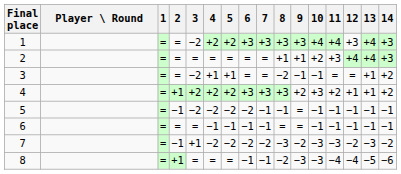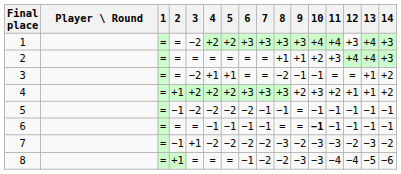(317, 127) normal -> (317, 127) bold
(265, 160) −1 -> (265, 160) −2
